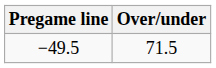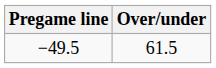(161, 48) 71.5 -> (161, 48) 61.5
